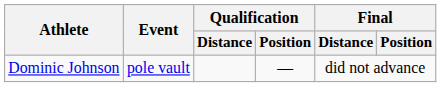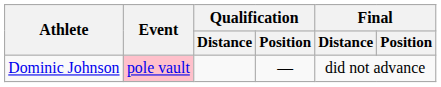(158, 68) no background -> (158, 68) pink background
